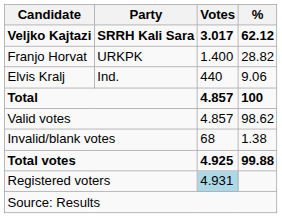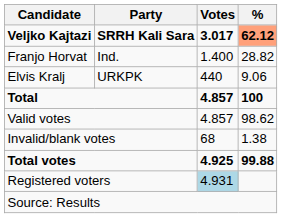(258, 35) no background -> (258, 35) lightsalmon background
(120, 56) URKPK -> (108, 56) Ind.
(108, 77) Ind. -> (120, 77) URKPK
